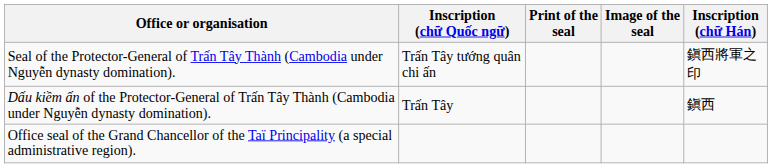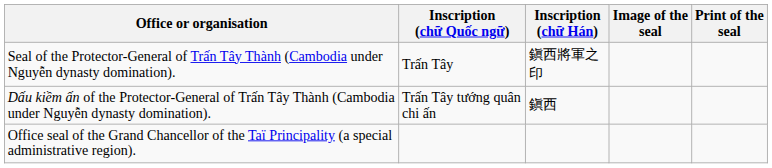columns swapped: (726, 23) <-> (563, 23)
(461, 64) Trấn Tây tướng quân chi ấn -> (428, 64) Trấn Tây
(428, 105) Trấn Tây -> (461, 105) Trấn Tây tướng quân chi ấn
